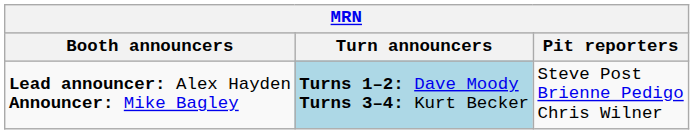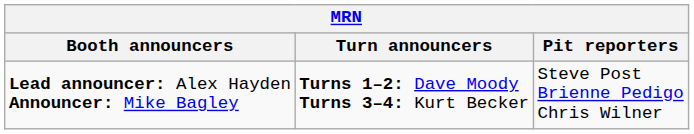(414, 95) lightblue background -> (414, 95) no background
